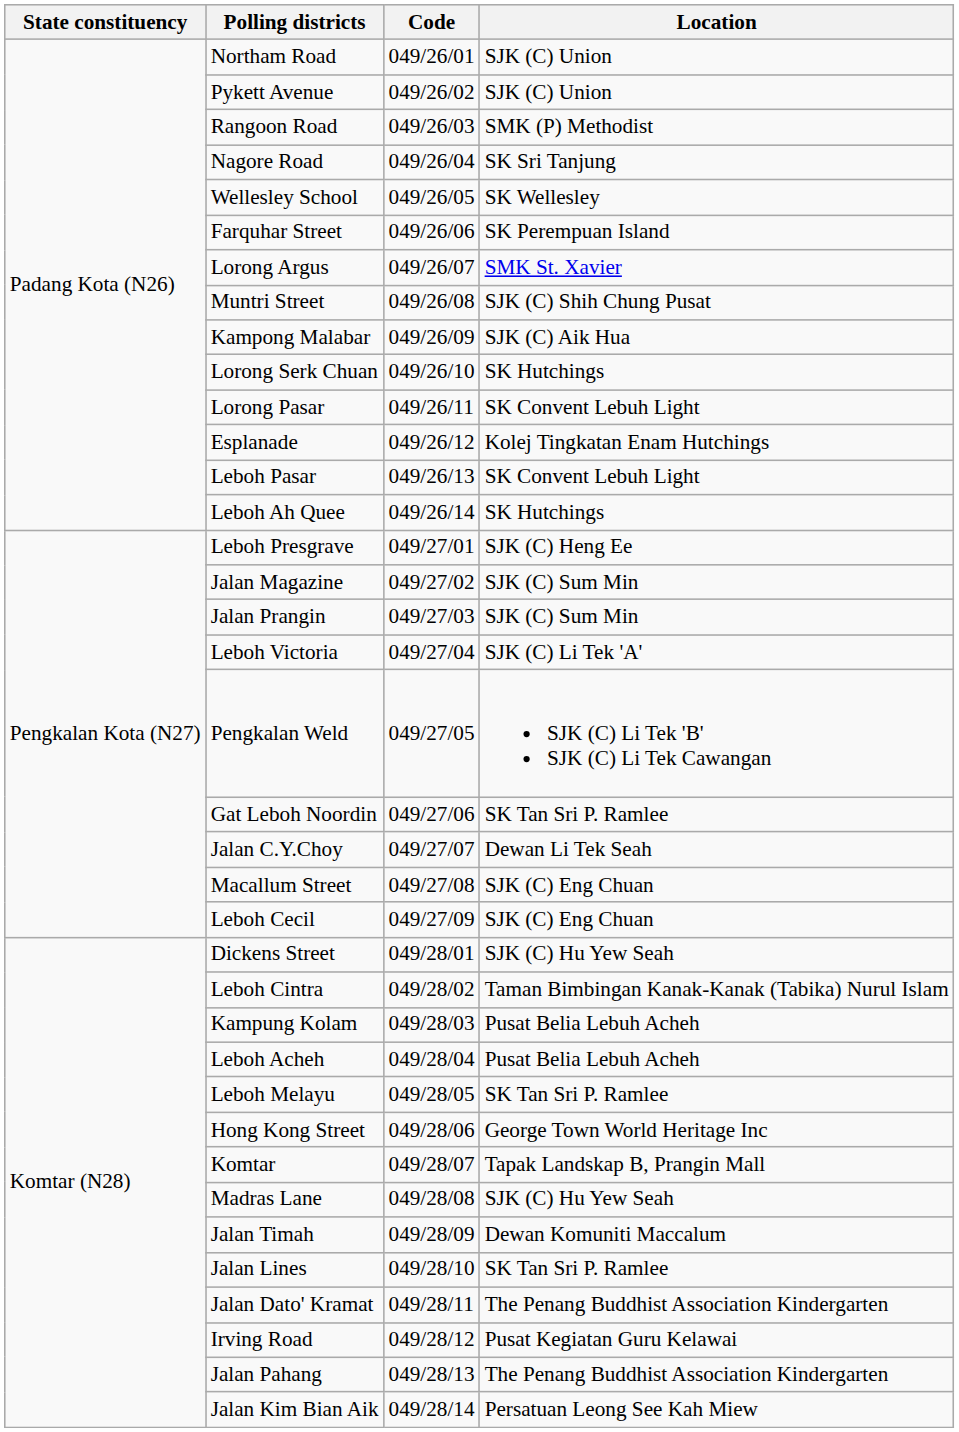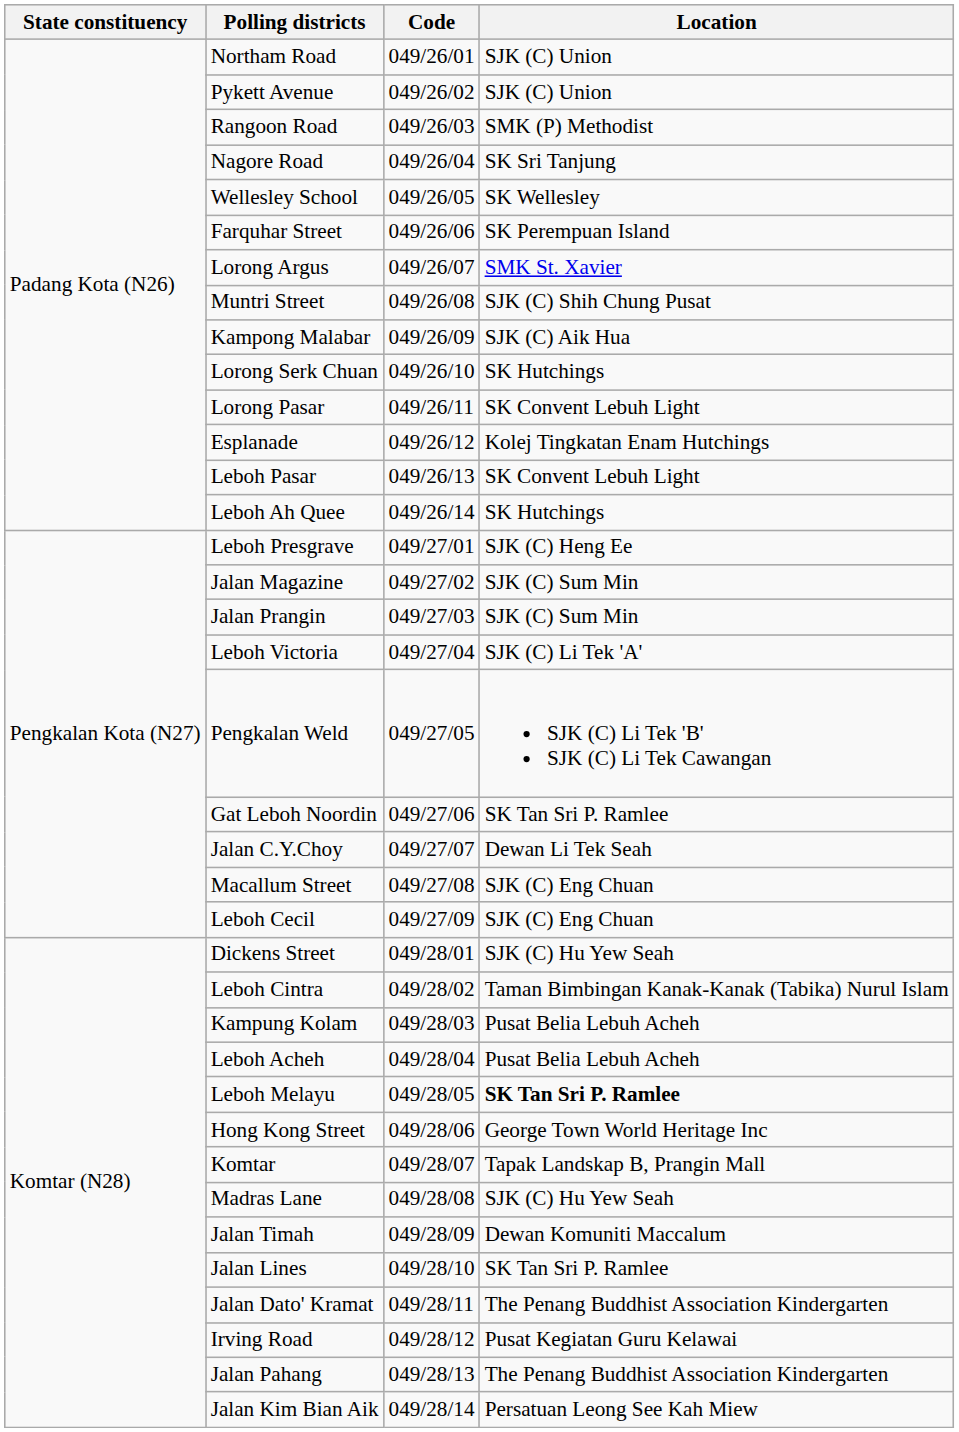(576, 1093) normal -> (582, 1093) bold
